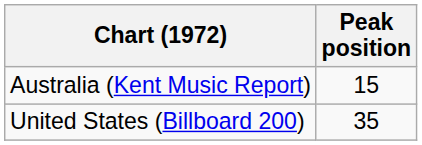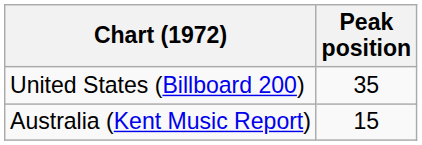rows swapped: (160, 85) <-> (157, 121)
